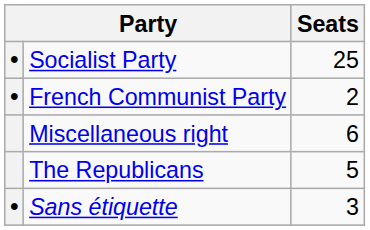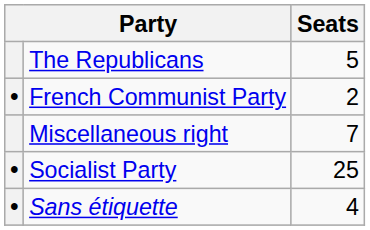rows swapped: (103, 60) <-> (116, 171)
(352, 134) 6 -> (352, 134) 7
(352, 207) 3 -> (352, 207) 4
